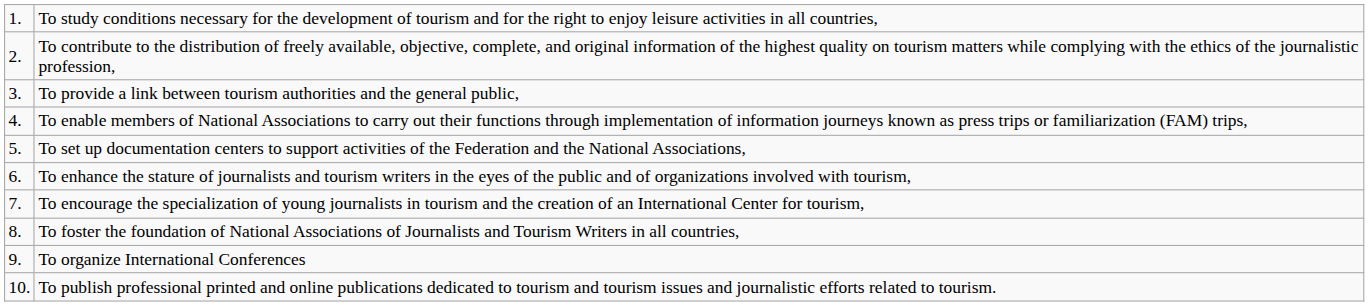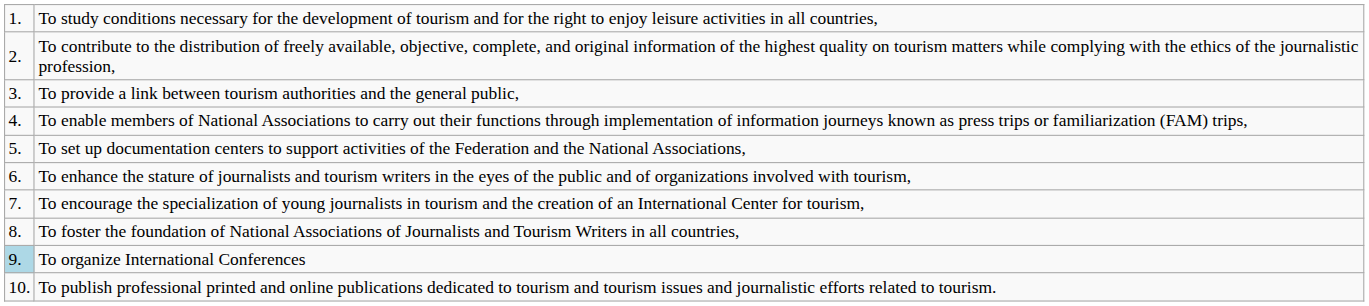(15, 259) no background -> (15, 259) lightblue background
